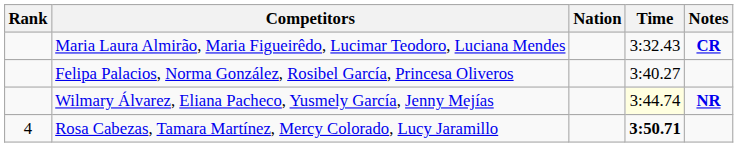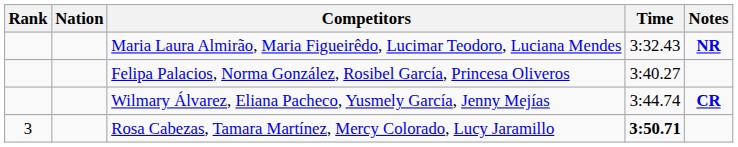columns swapped: (597, 18) <-> (310, 18)
(709, 46) CR -> (709, 46) NR
(655, 101) lightyellow background -> (655, 101) no background
(709, 101) NR -> (709, 101) CR
(28, 128) 4 -> (28, 128) 3
